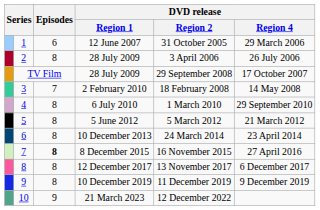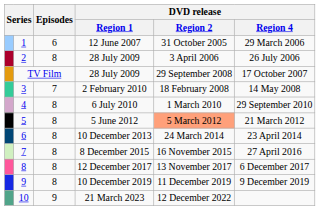(194, 120) no background -> (194, 120) lightsalmon background
(54, 151) bold -> (54, 151) normal
